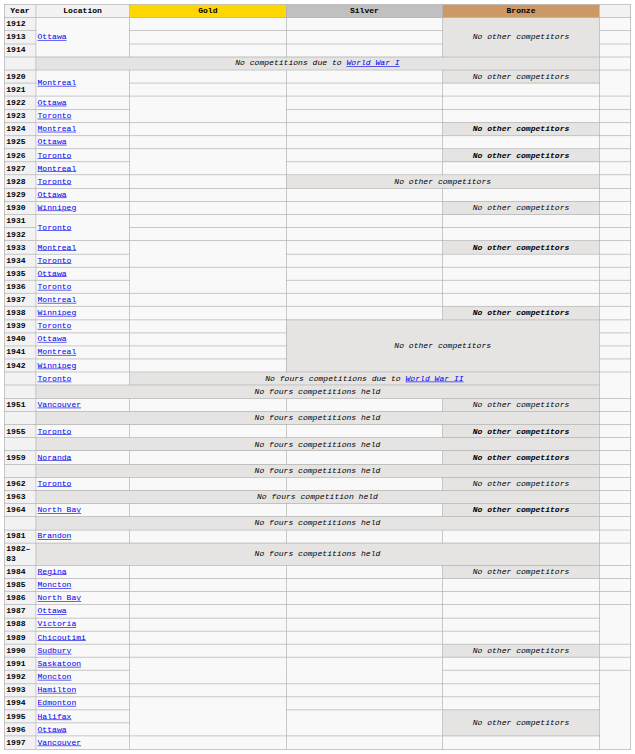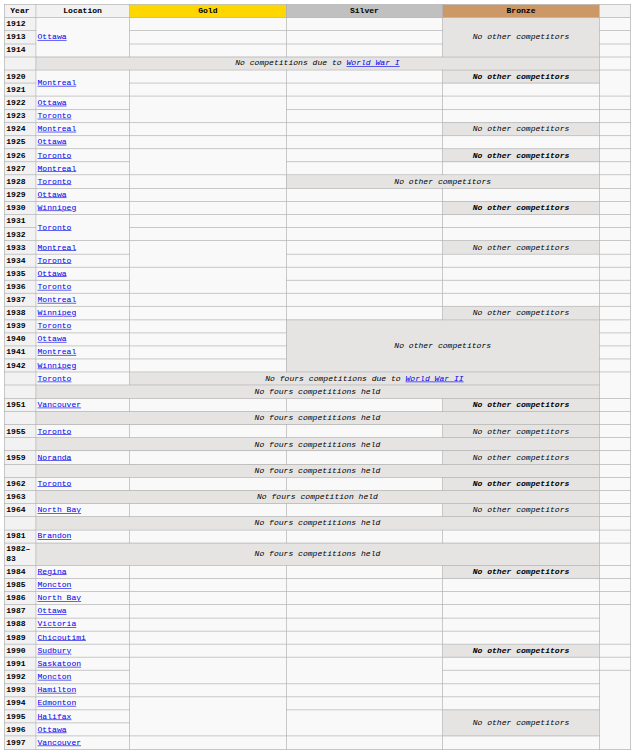(521, 77) normal -> (521, 77) bold
(521, 129) bold -> (521, 129) normal
(521, 208) normal -> (521, 208) bold
(521, 247) bold -> (521, 247) normal
(521, 313) bold -> (521, 313) normal
(521, 405) normal -> (521, 405) bold
(521, 431) bold -> (521, 431) normal
(521, 458) bold -> (521, 458) normal
(521, 484) normal -> (521, 484) bold
(521, 510) bold -> (521, 510) normal
(521, 572) normal -> (521, 572) bold
(521, 651) normal -> (521, 651) bold
